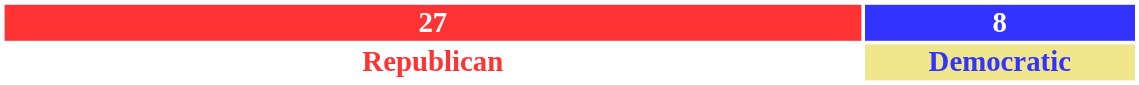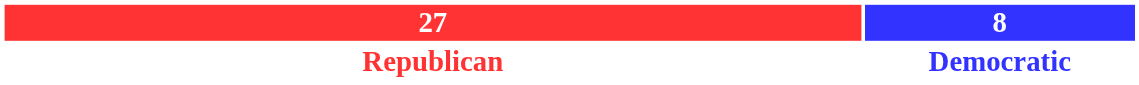(1000, 61) khaki background -> (1000, 61) no background
